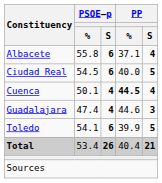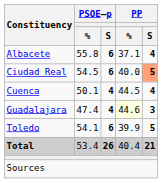(153, 72) no background -> (153, 72) lightsalmon background
(129, 91) bold -> (129, 91) normal
(129, 109) no background -> (129, 109) lightyellow background
